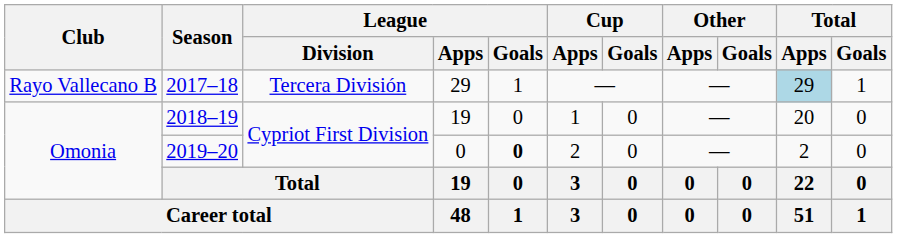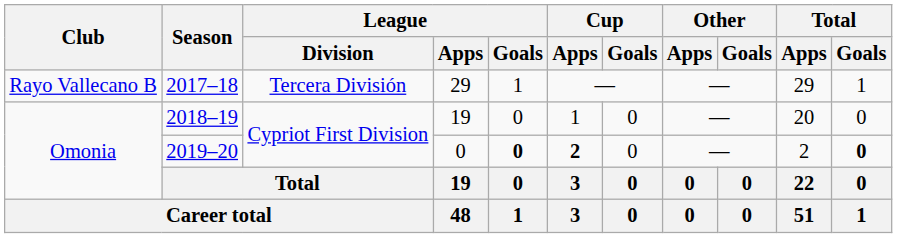(804, 85) lightblue background -> (804, 85) no background
(575, 150) normal -> (575, 150) bold
(861, 150) normal -> (861, 150) bold
